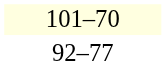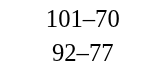(83, 19) lightyellow background -> (83, 19) no background
